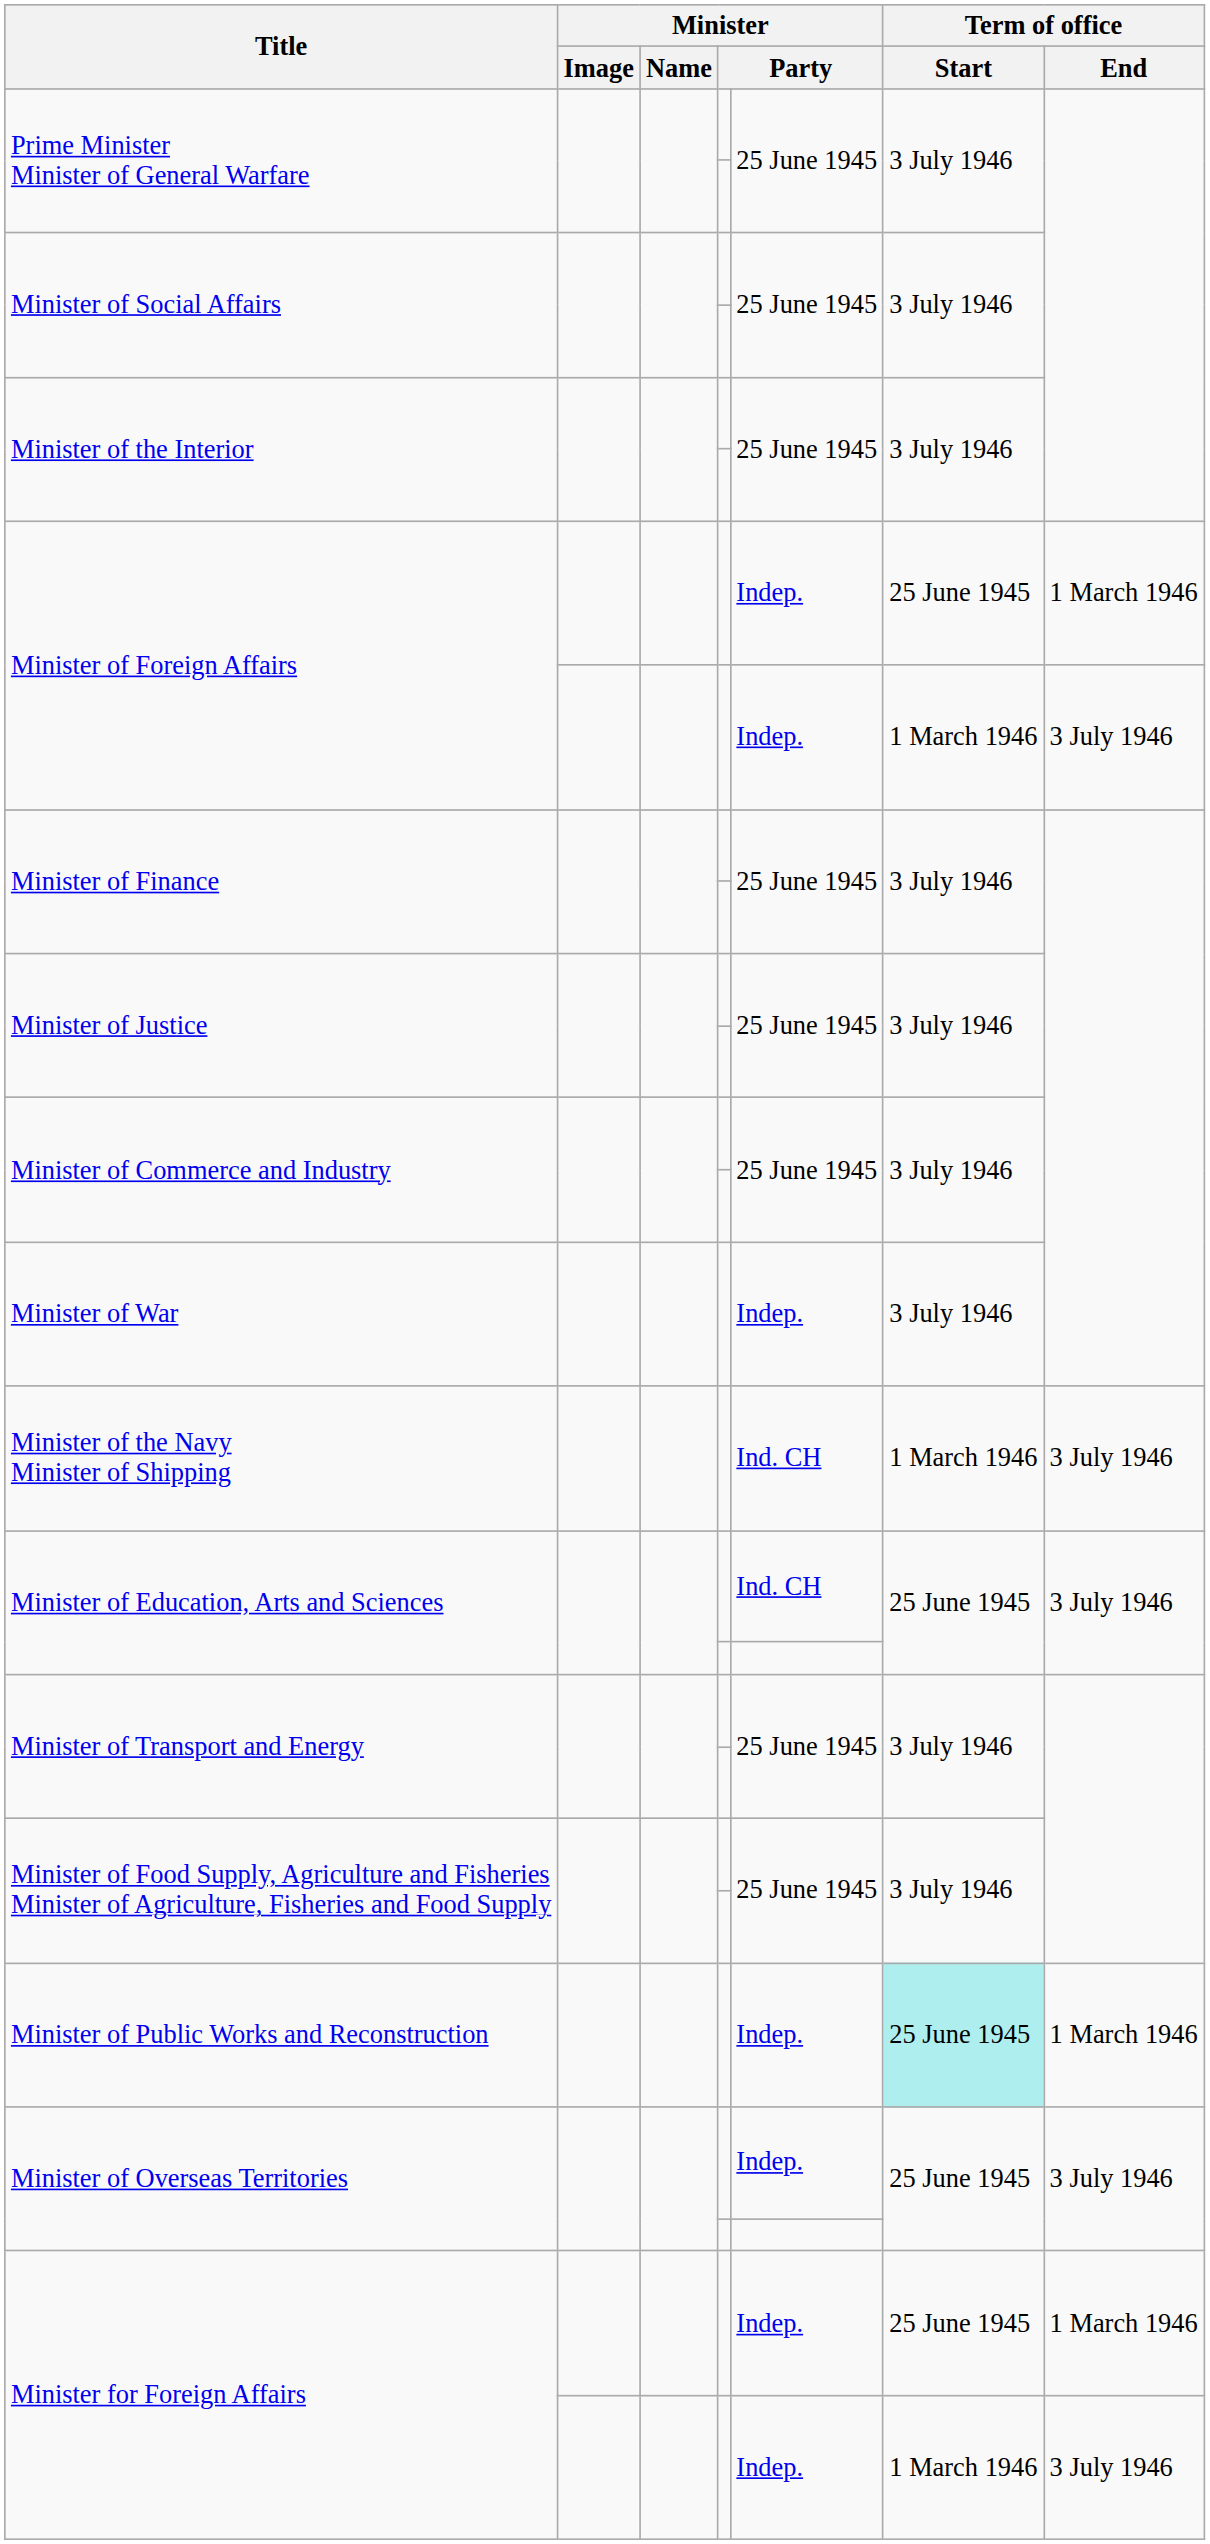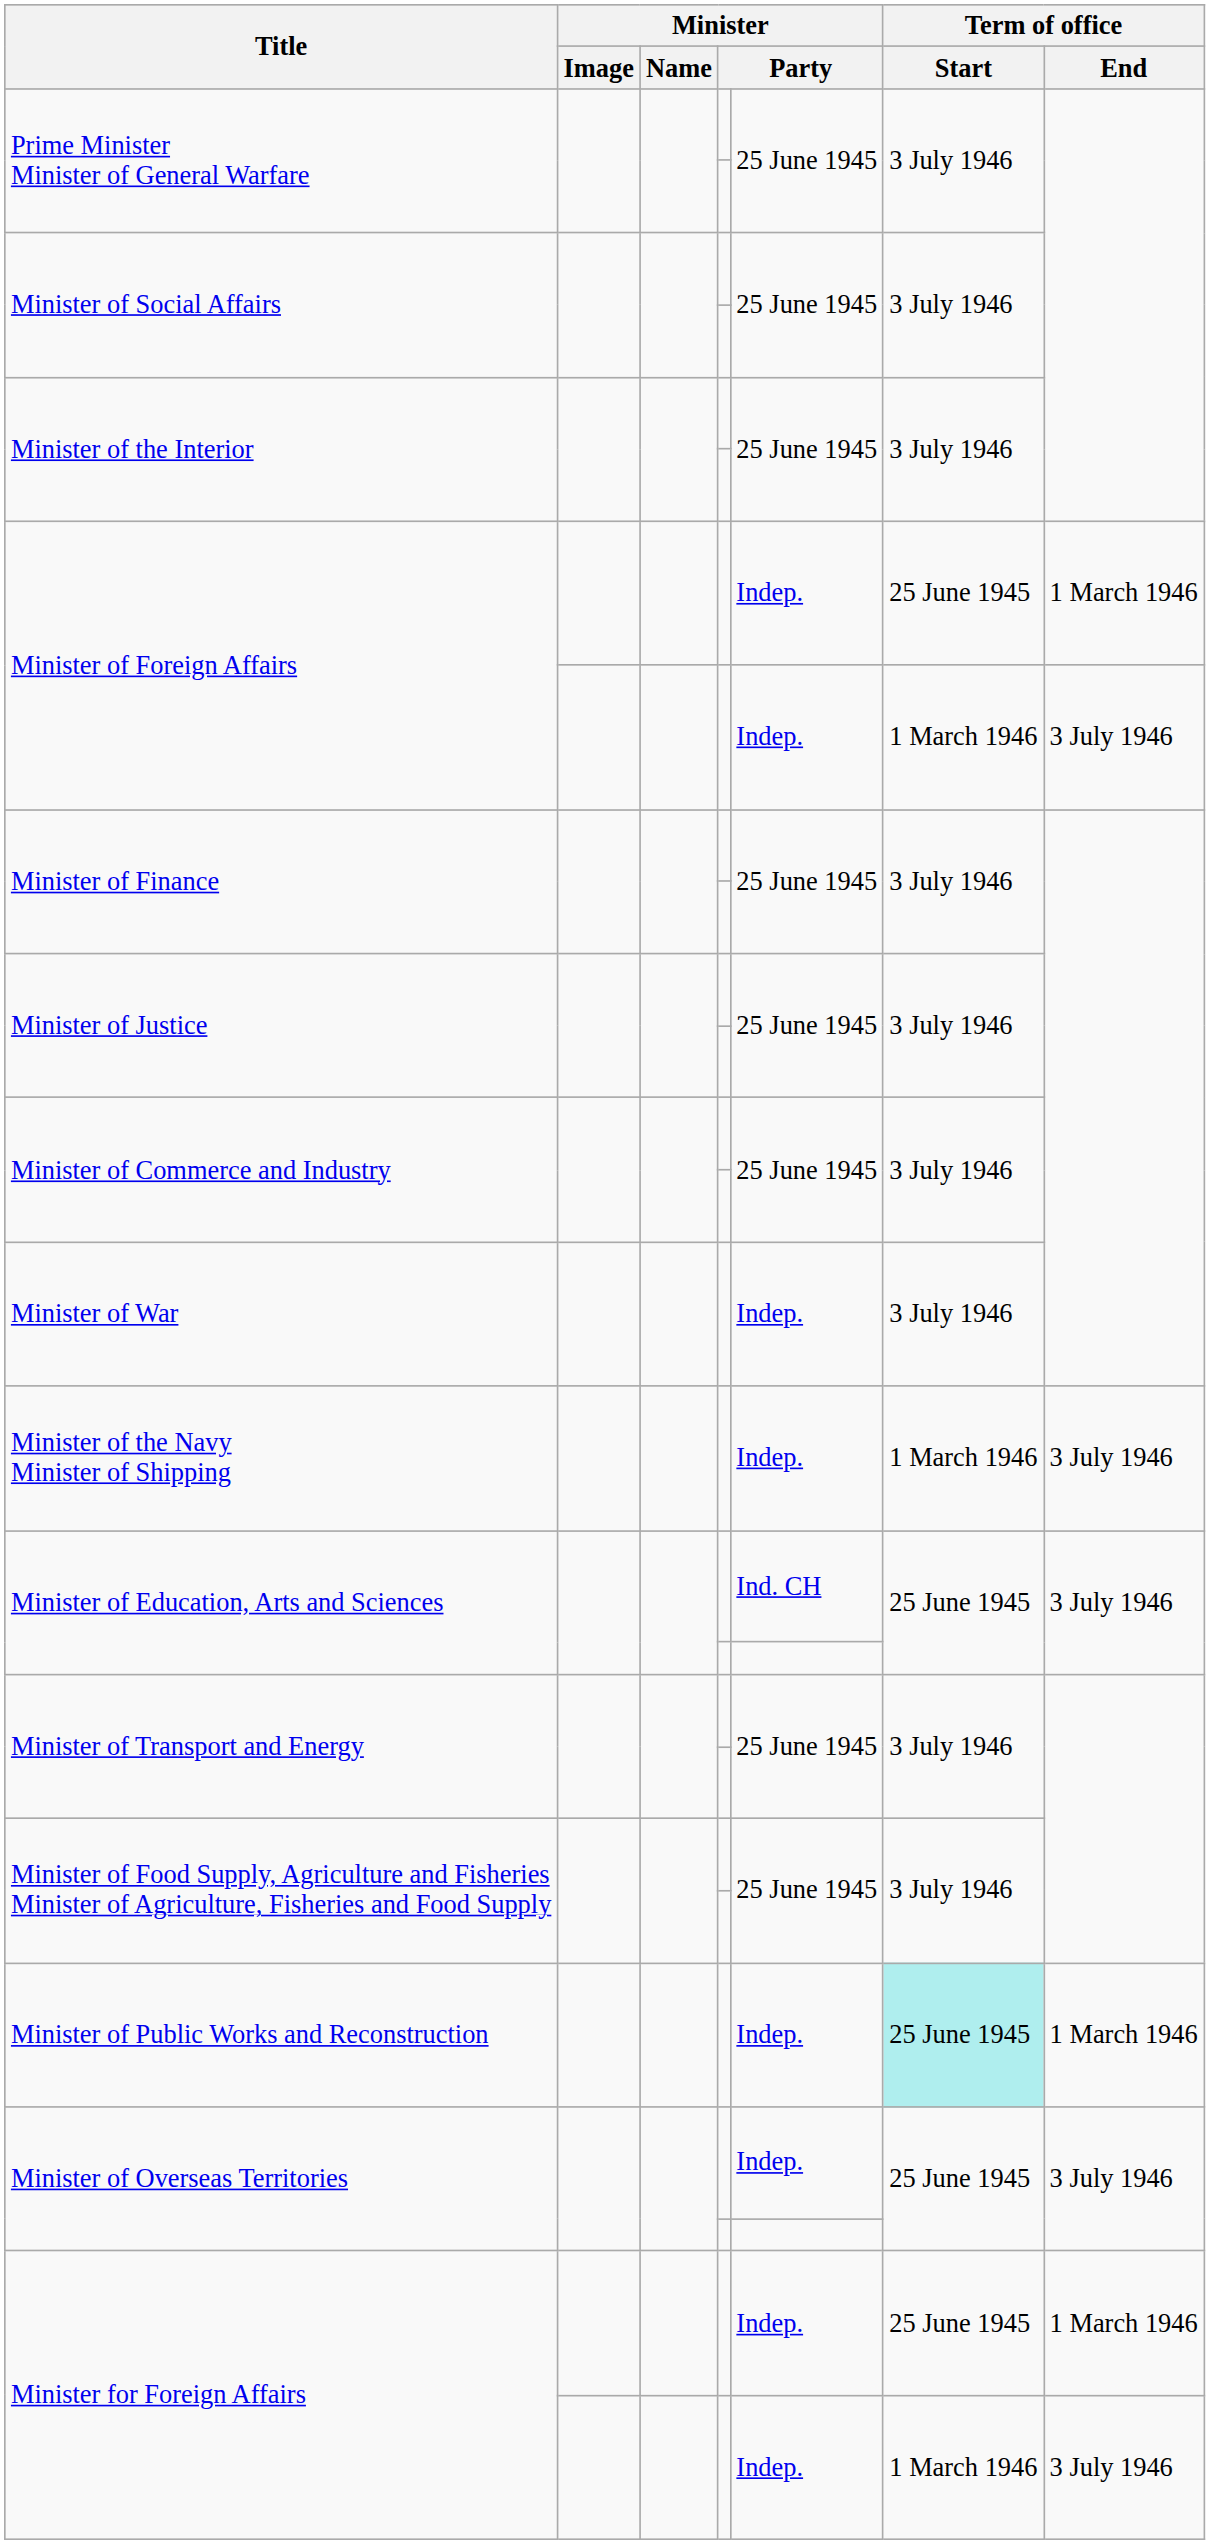(779, 1457) Ind. CH -> (770, 1457) Indep.
